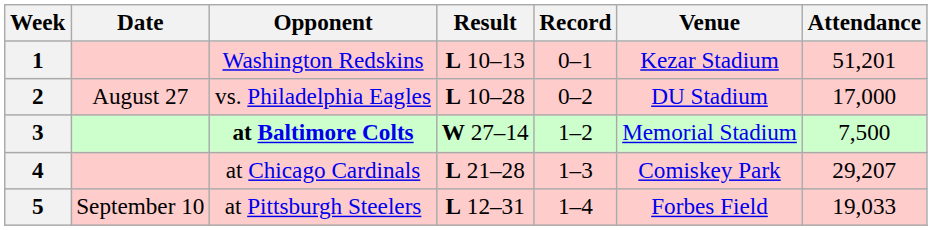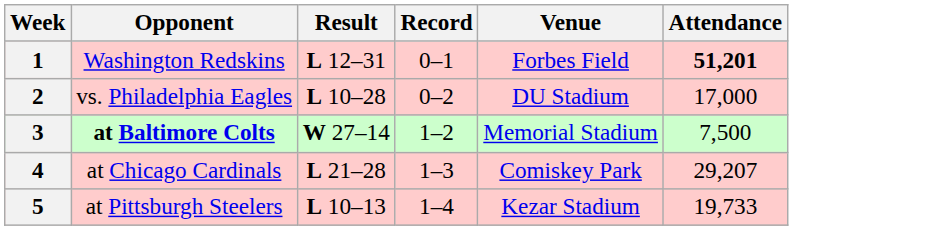- column: (140, 22)
(485, 59) L 10–13 -> (346, 59) L 12–31
(710, 59) Kezar Stadium -> (571, 59) Forbes Field
(864, 59) normal -> (725, 59) bold
(485, 206) L 12–31 -> (346, 206) L 10–13
(710, 206) Forbes Field -> (571, 206) Kezar Stadium
(864, 206) 19,033 -> (725, 206) 19,733
